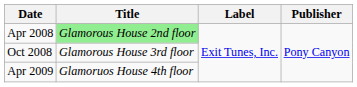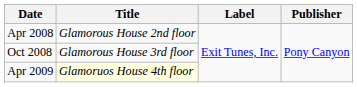(127, 33) lightgreen background -> (127, 33) no background
(126, 71) no background -> (126, 71) lightyellow background
